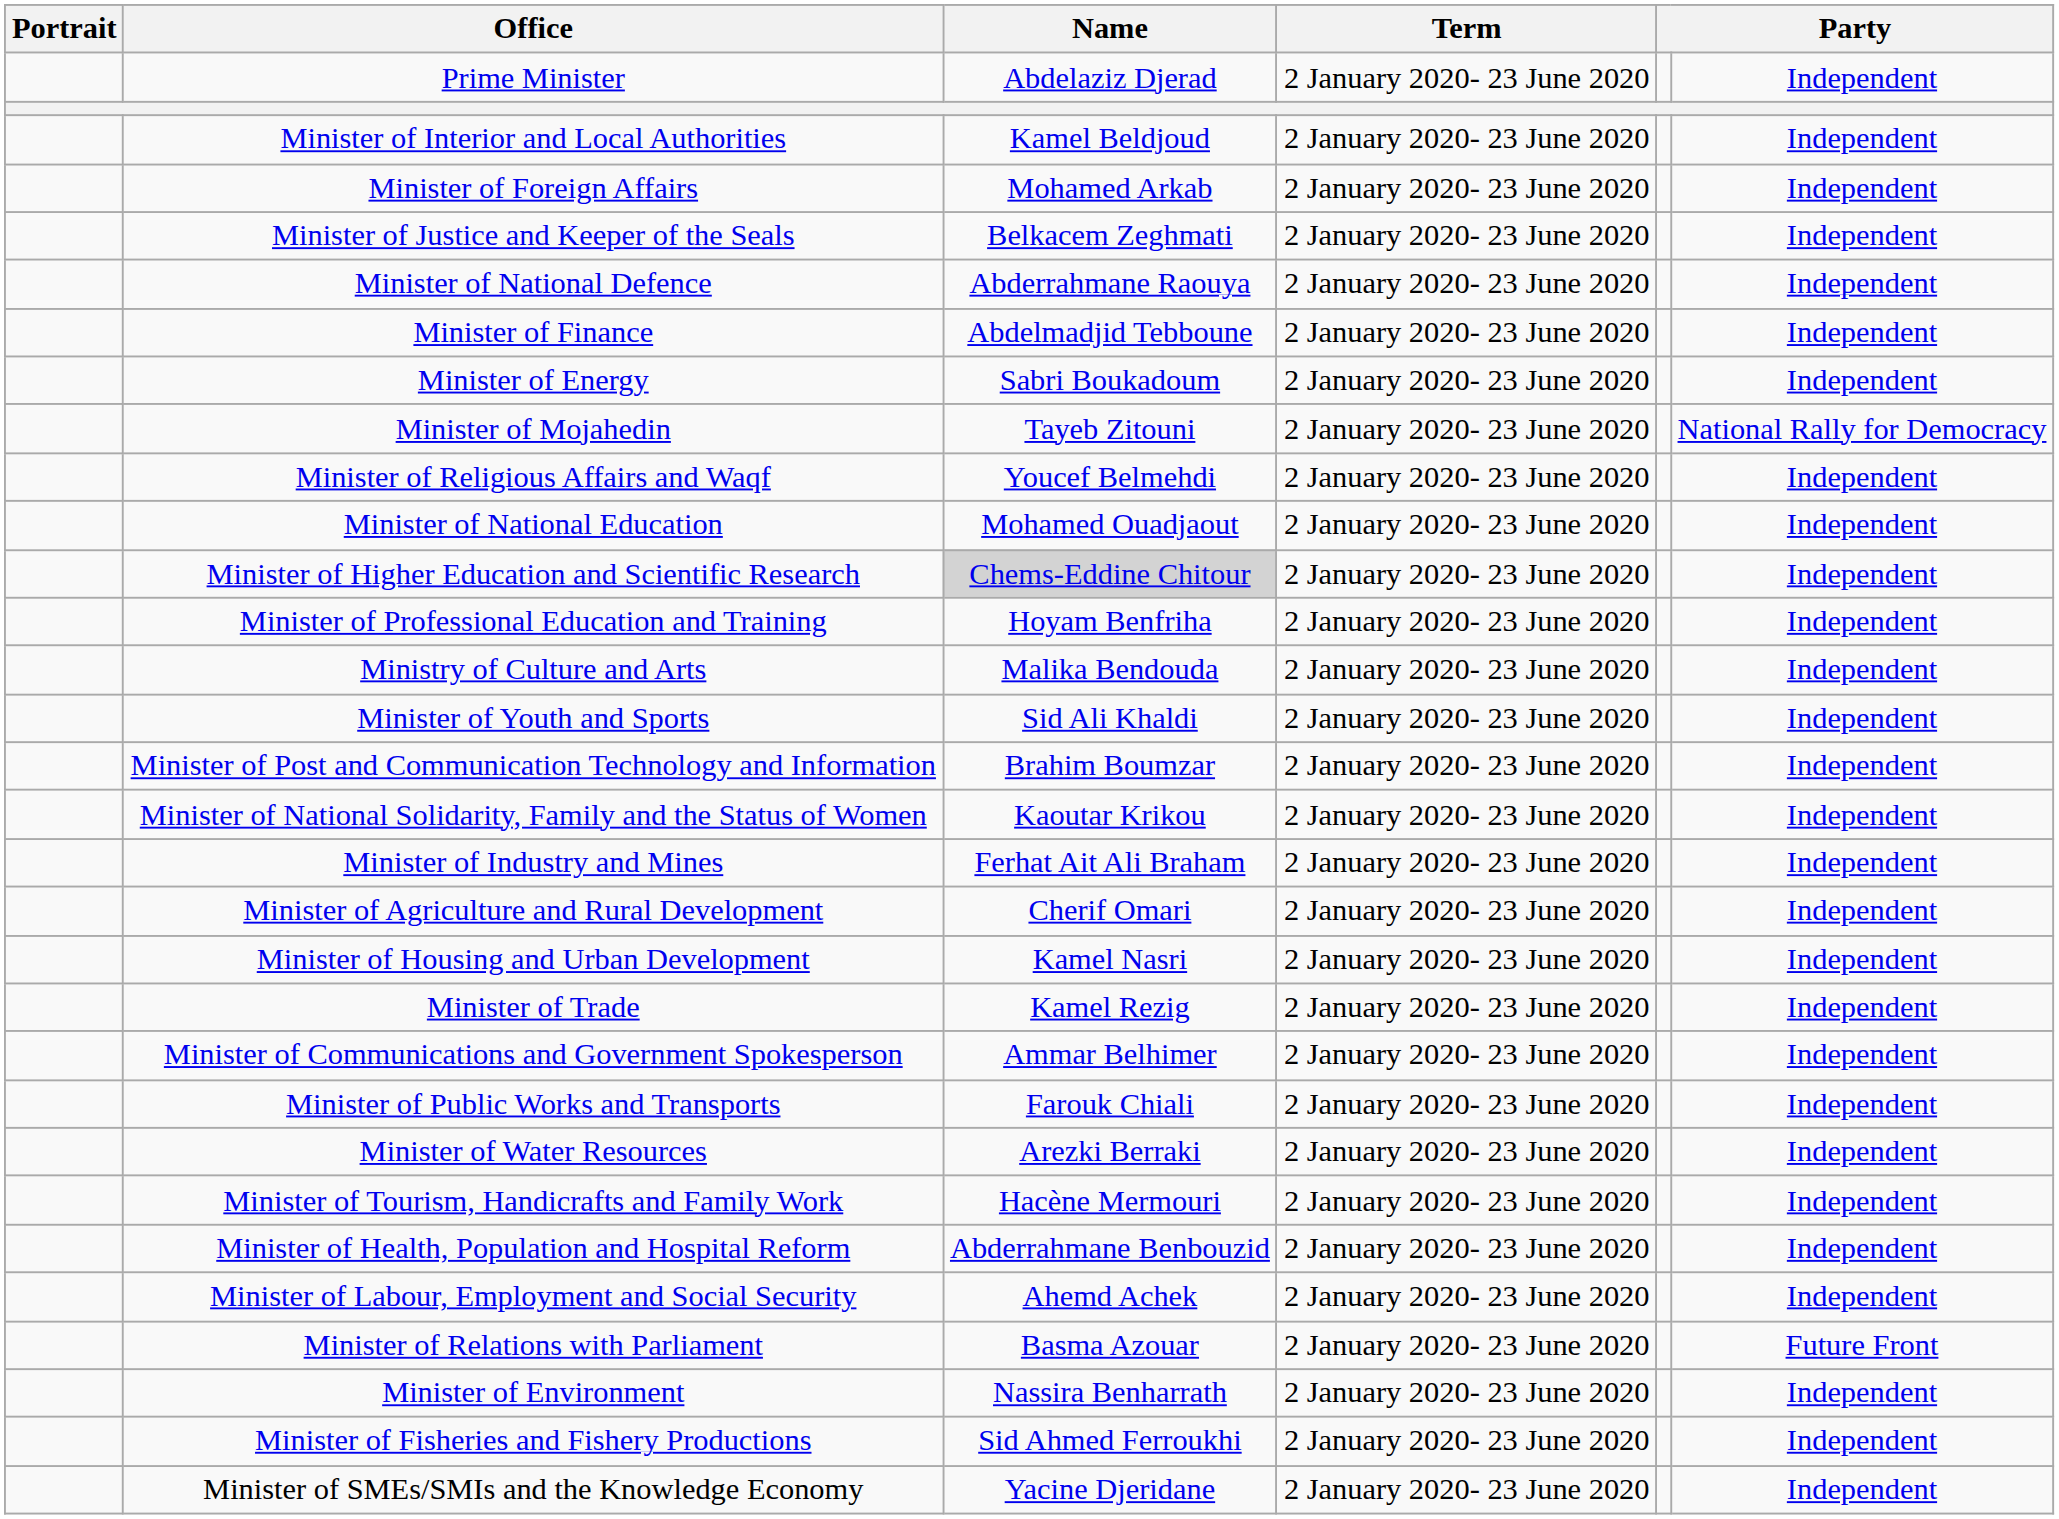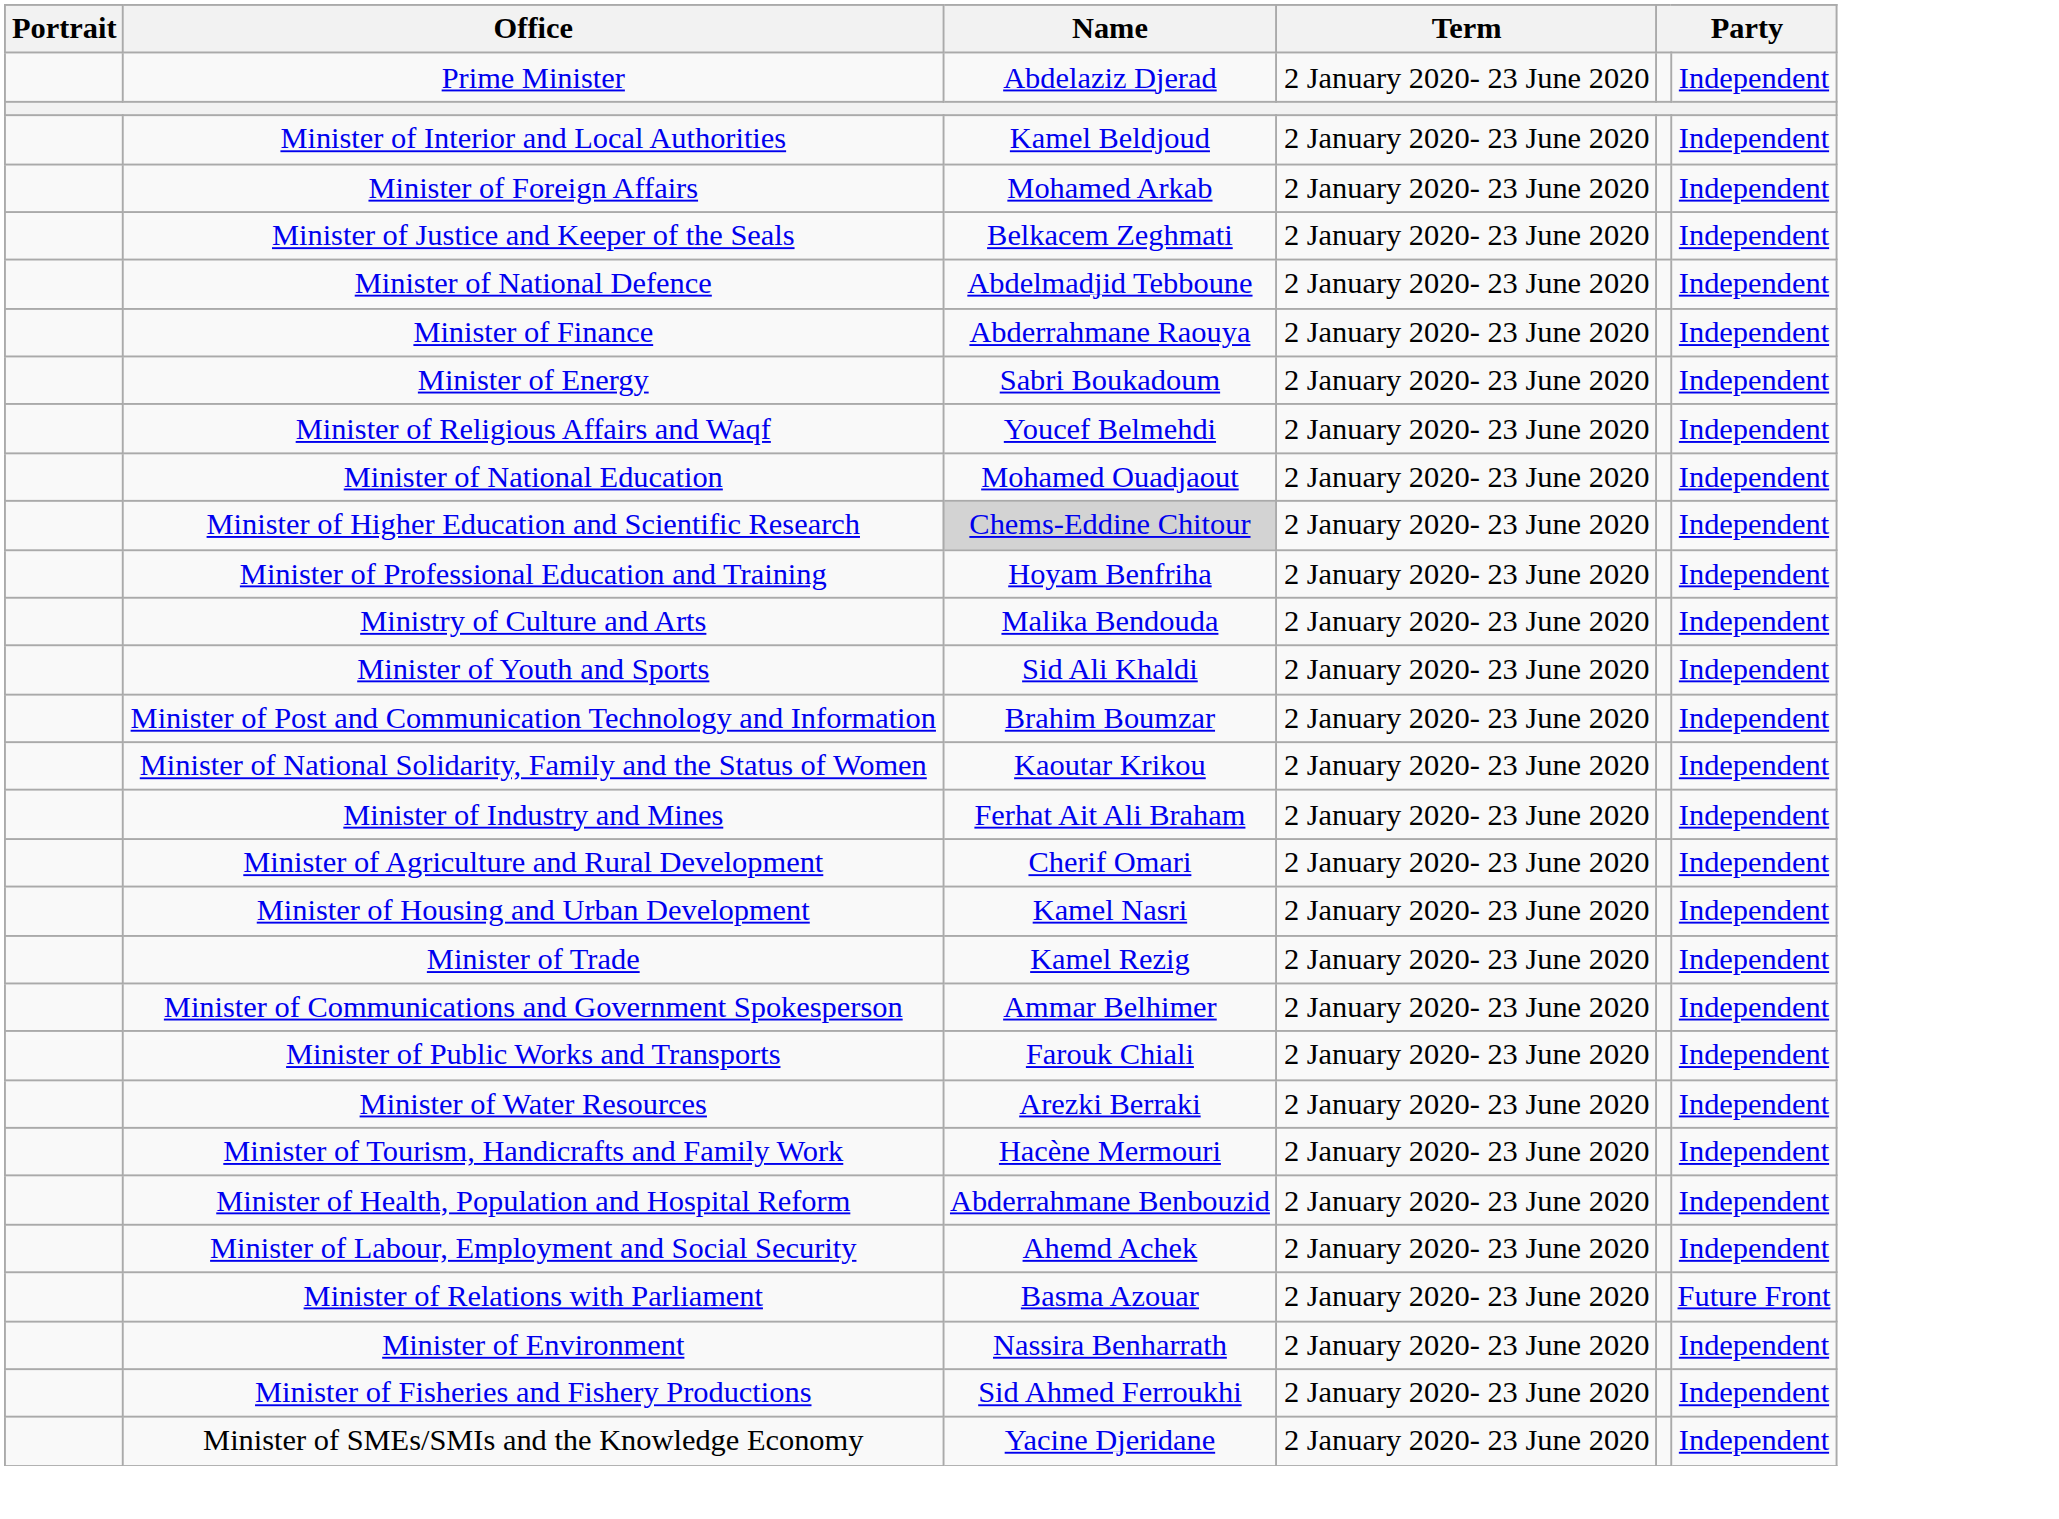(1110, 283) Abderrahmane Raouya -> (1110, 283) Abdelmadjid Tebboune
(1110, 331) Abdelmadjid Tebboune -> (1110, 331) Abderrahmane Raouya
- row: (533, 428)
